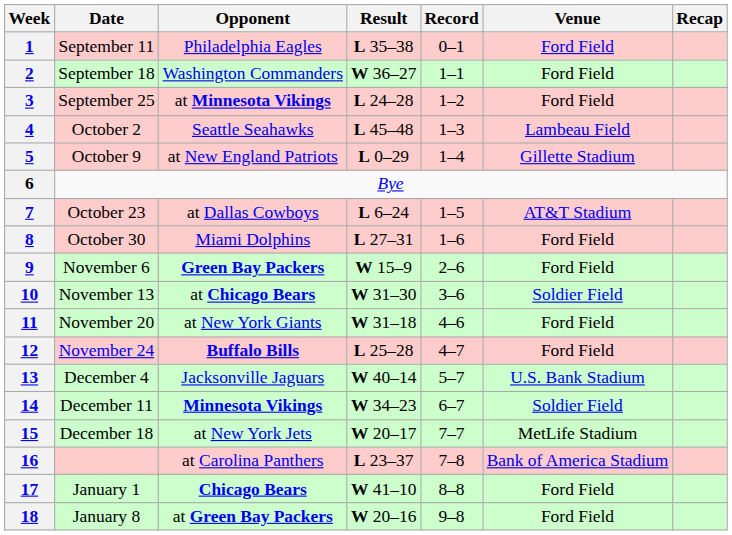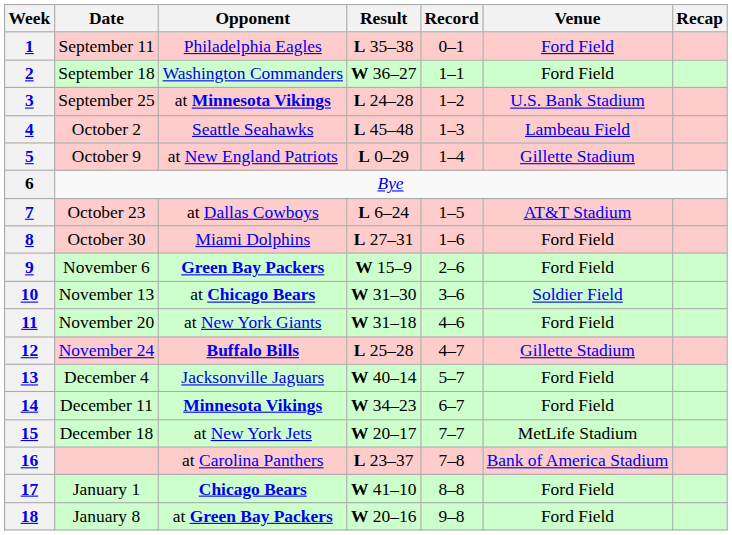(577, 101) Ford Field -> (577, 101) U.S. Bank Stadium
(577, 350) Ford Field -> (578, 350) Gillette Stadium
(577, 377) U.S. Bank Stadium -> (577, 377) Ford Field
(578, 405) Soldier Field -> (577, 405) Ford Field
